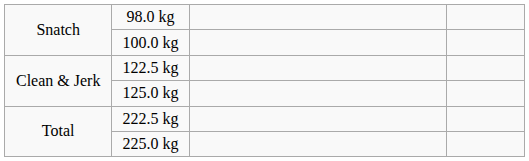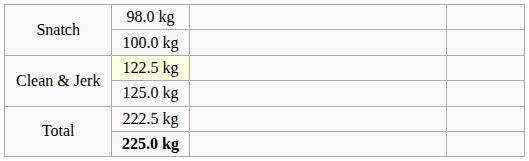(151, 67) no background -> (151, 67) lightyellow background
(151, 144) normal -> (151, 144) bold
